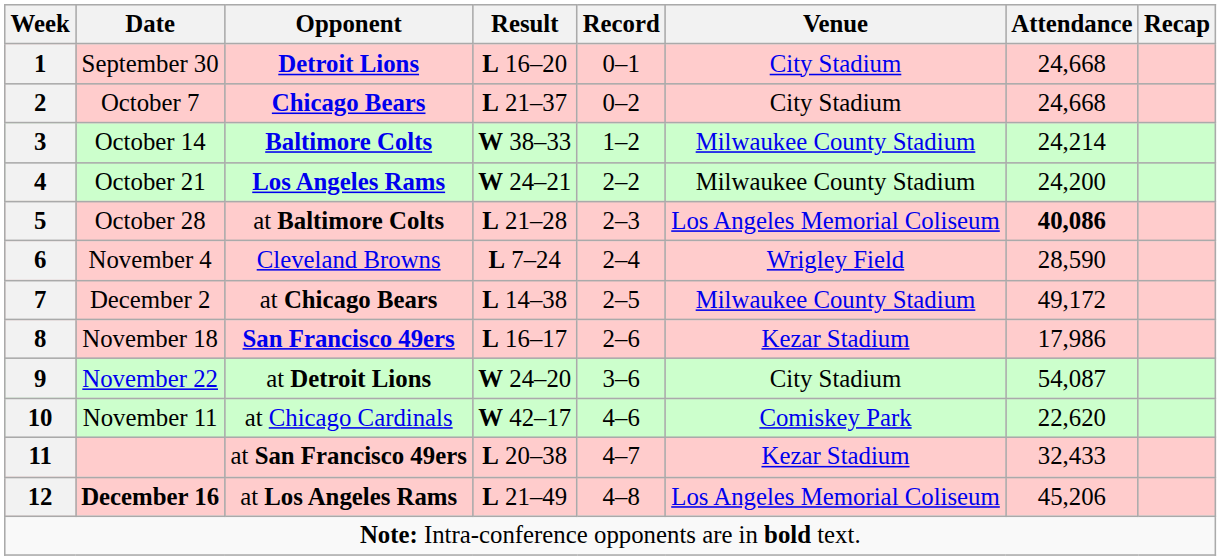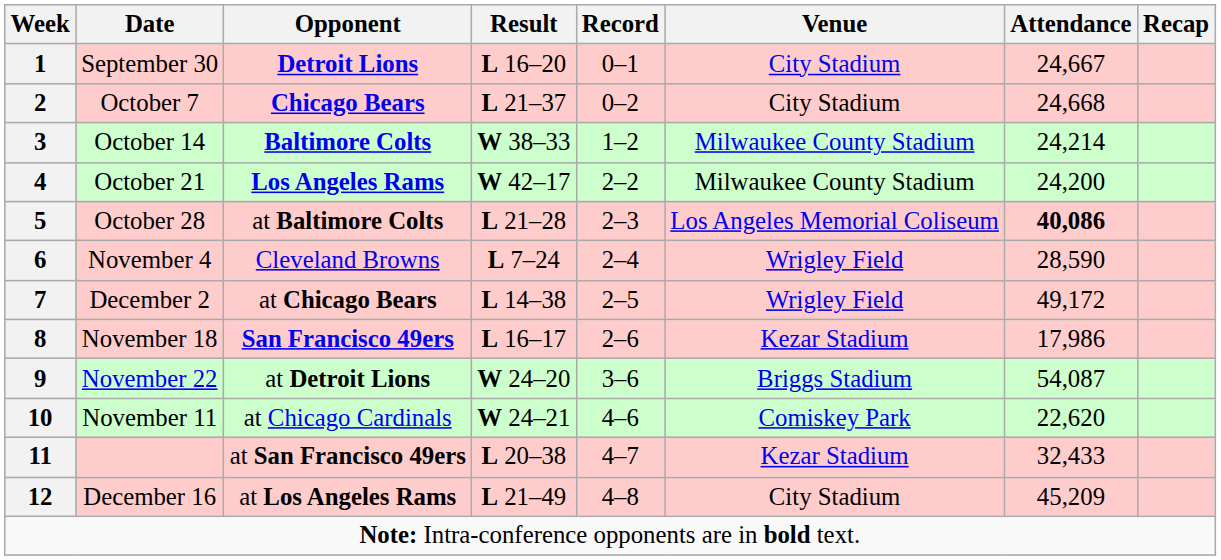(1072, 63) 24,668 -> (1071, 63) 24,667
(525, 181) W 24–21 -> (524, 181) W 42–17
(836, 299) Milwaukee County Stadium -> (835, 299) Wrigley Field
(836, 378) City Stadium -> (835, 378) Briggs Stadium
(525, 417) W 42–17 -> (524, 417) W 24–21
(150, 496) bold -> (150, 496) normal
(836, 496) Los Angeles Memorial Coliseum -> (835, 496) City Stadium
(1072, 496) 45,206 -> (1071, 496) 45,209
